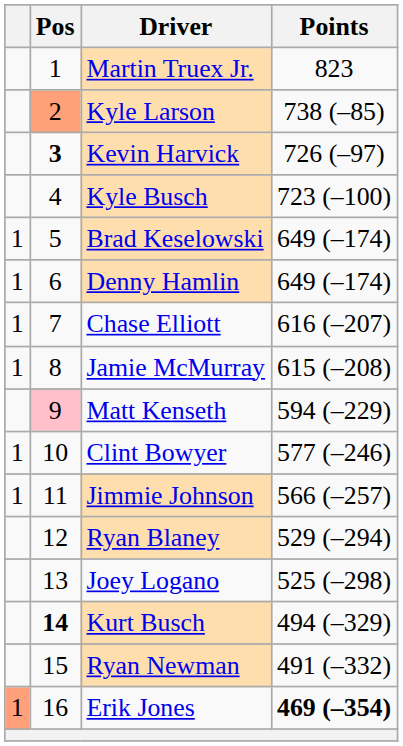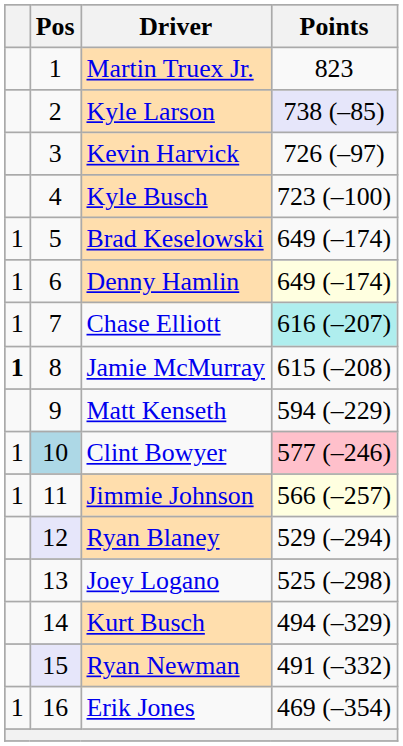(55, 111) lightsalmon background -> (55, 111) no background
(334, 111) no background -> (334, 111) lavender background
(55, 153) bold -> (55, 153) normal
(334, 281) no background -> (334, 281) lightyellow background
(334, 324) no background -> (334, 324) paleturquoise background
(17, 366) normal -> (17, 366) bold
(55, 409) pink background -> (55, 409) no background
(55, 452) no background -> (55, 452) lightblue background
(334, 452) no background -> (334, 452) pink background
(334, 494) no background -> (334, 494) lightyellow background
(55, 537) no background -> (55, 537) lavender background
(55, 622) bold -> (55, 622) normal
(55, 665) no background -> (55, 665) lavender background
(17, 707) lightsalmon background -> (17, 707) no background
(334, 707) bold -> (334, 707) normal
